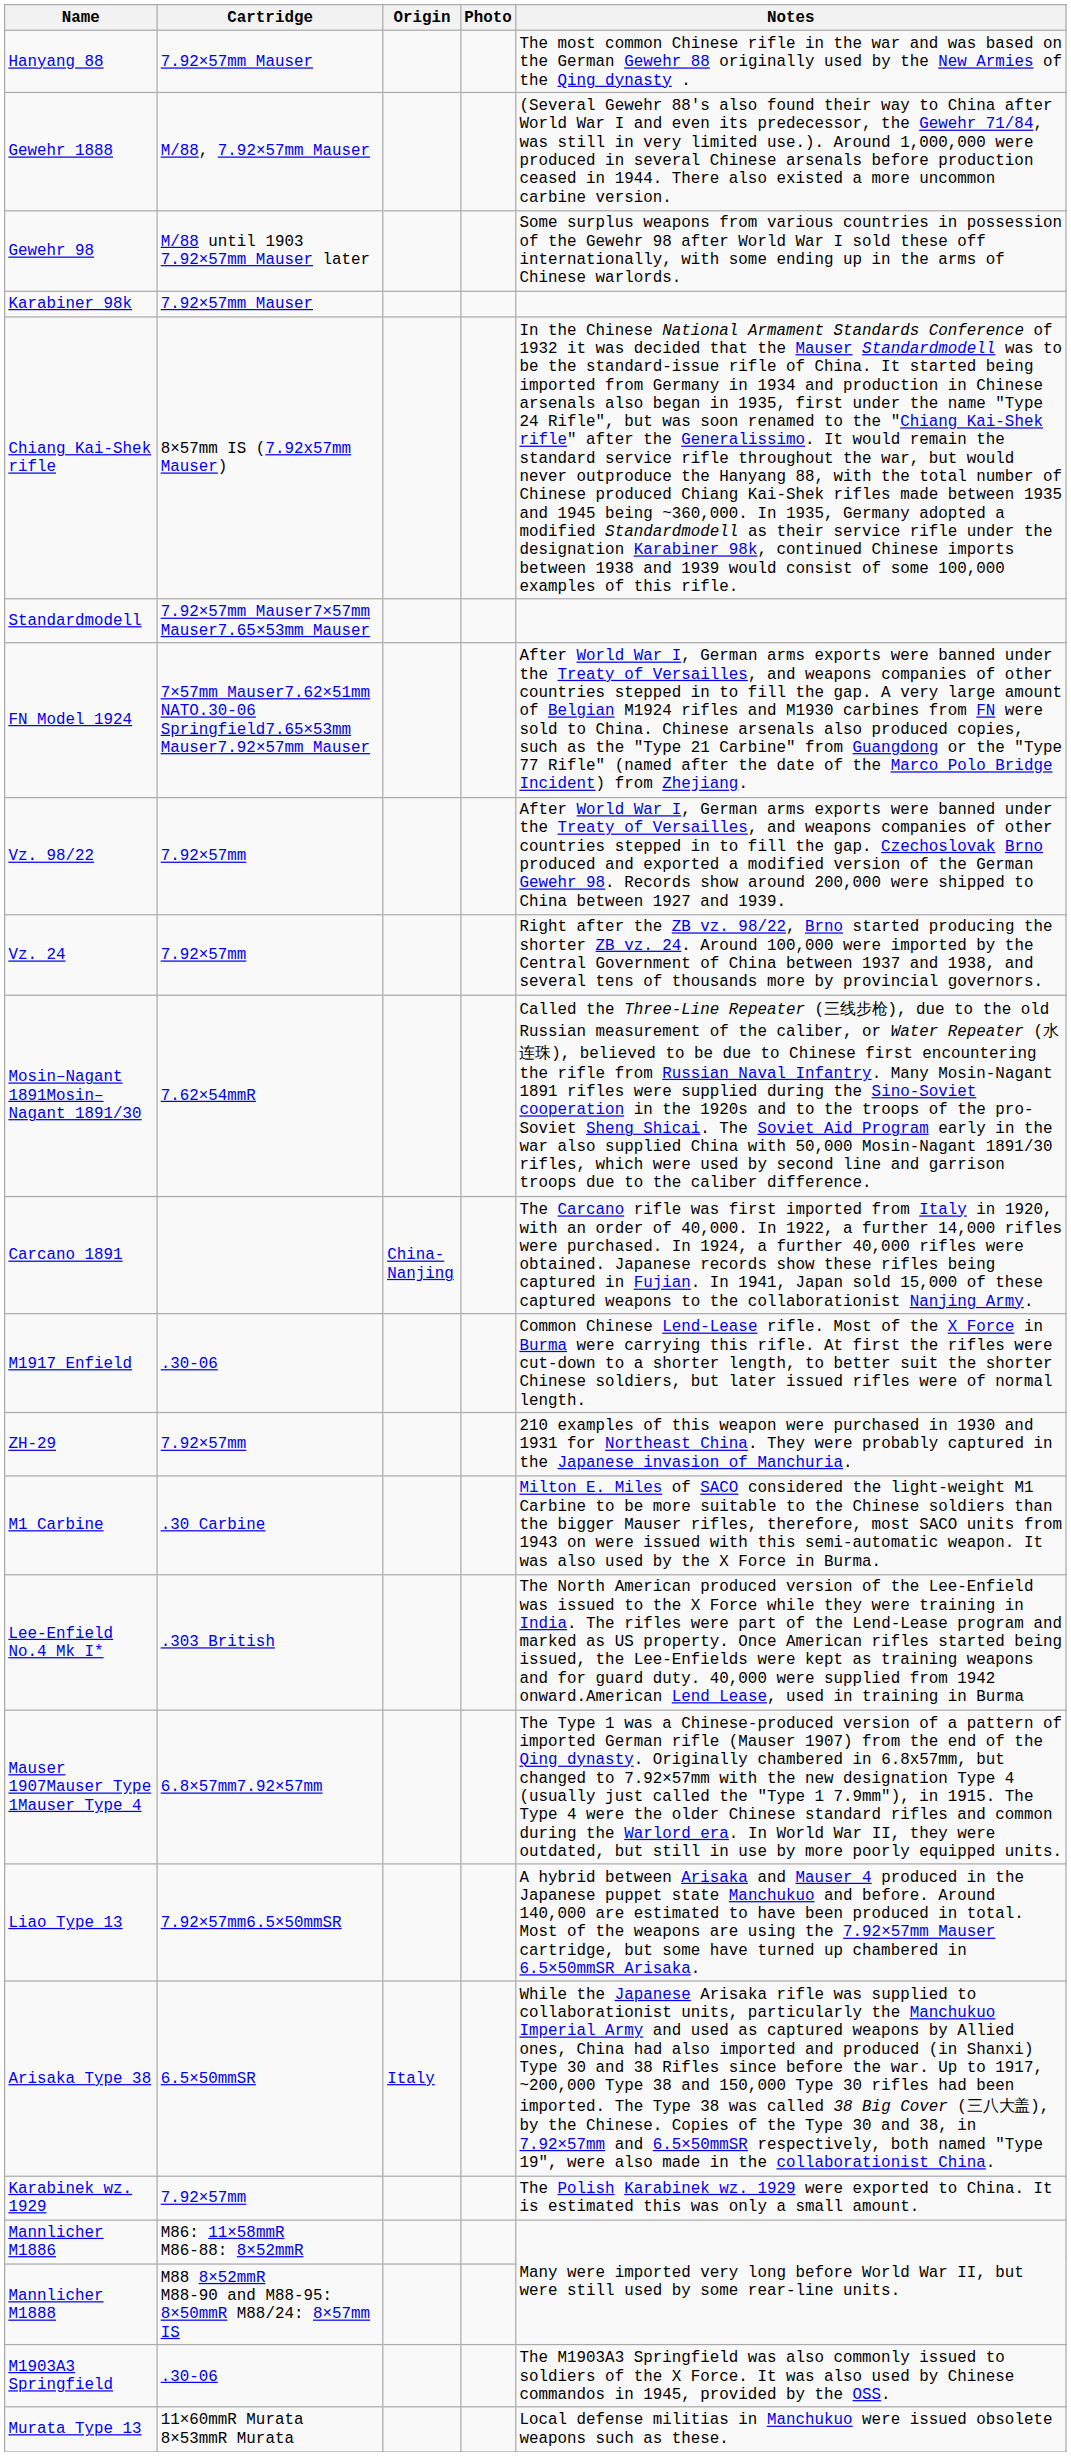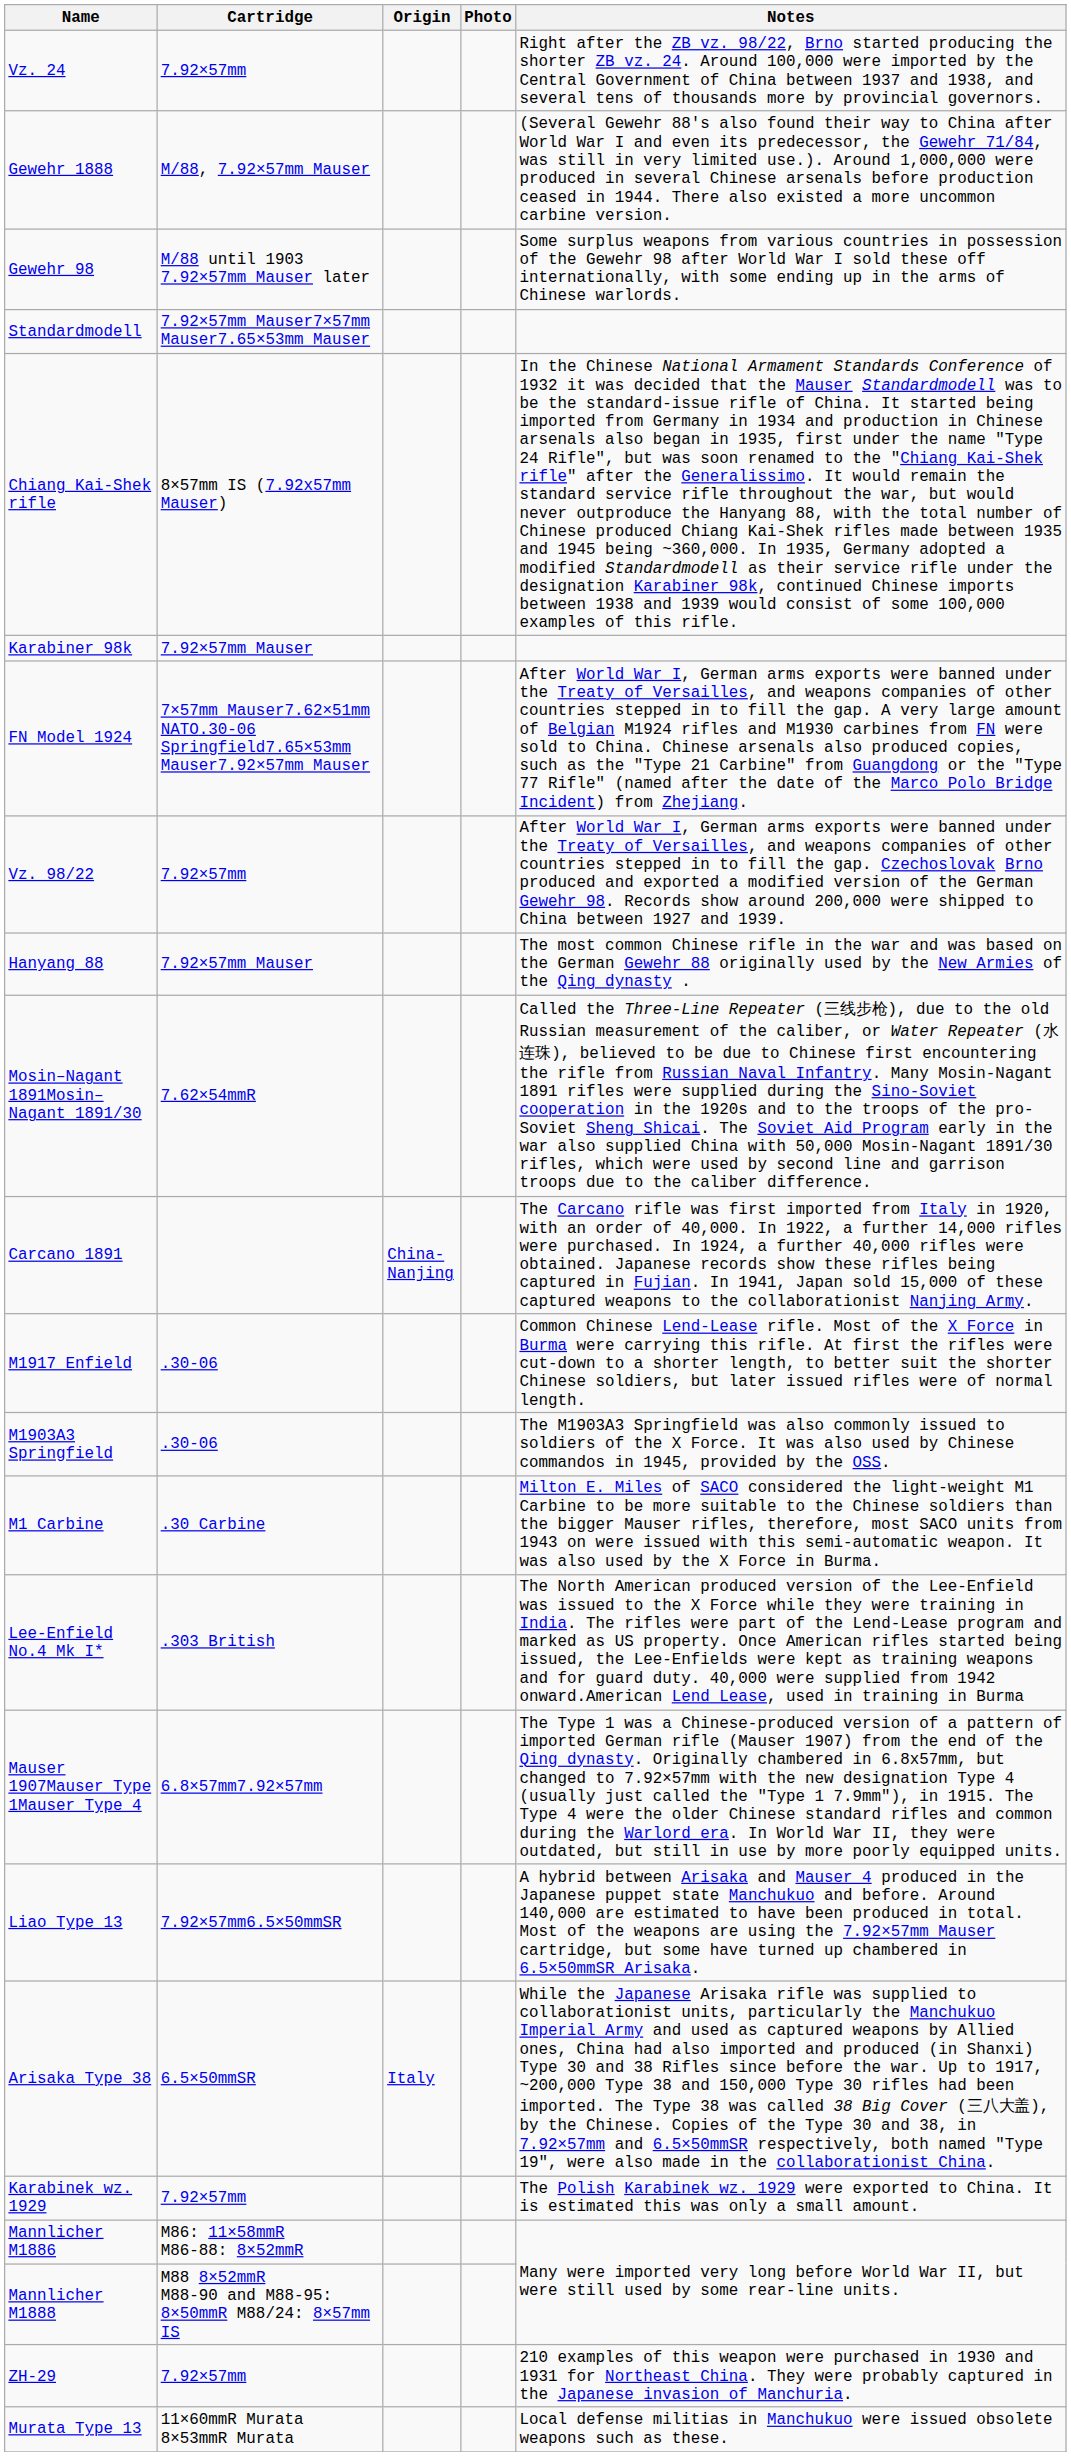rows swapped: (56, 62) <-> (37, 955)
rows swapped: (75, 621) <-> (70, 304)
rows swapped: (61, 2376) <-> (32, 1444)
